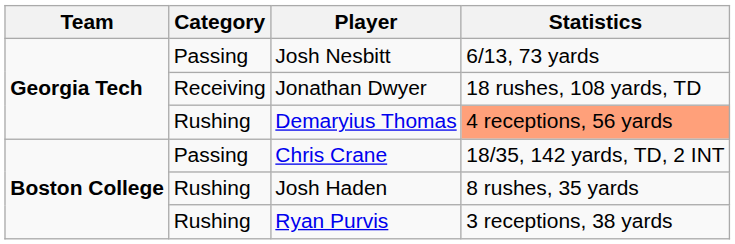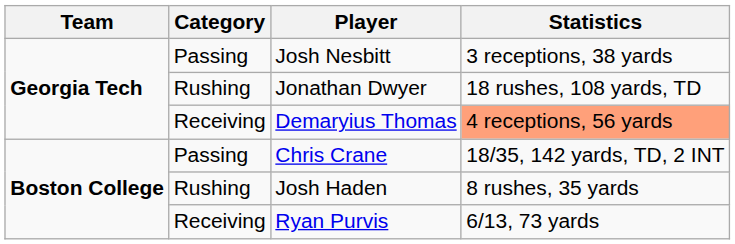(533, 55) 6/13, 73 yards -> (569, 55) 3 receptions, 38 yards
(220, 88) Receiving -> (212, 88) Rushing
(212, 121) Rushing -> (220, 121) Receiving
(212, 221) Rushing -> (220, 221) Receiving
(569, 221) 3 receptions, 38 yards -> (533, 221) 6/13, 73 yards
